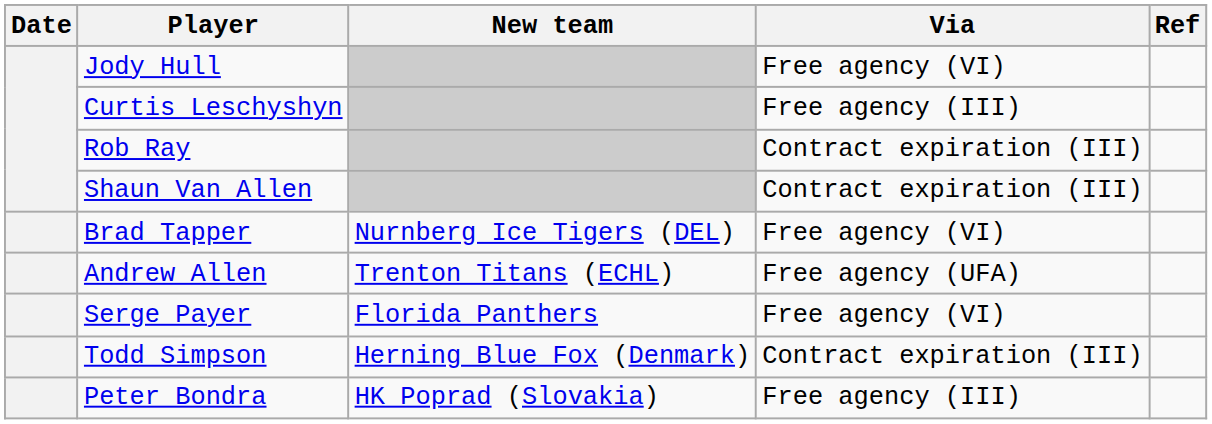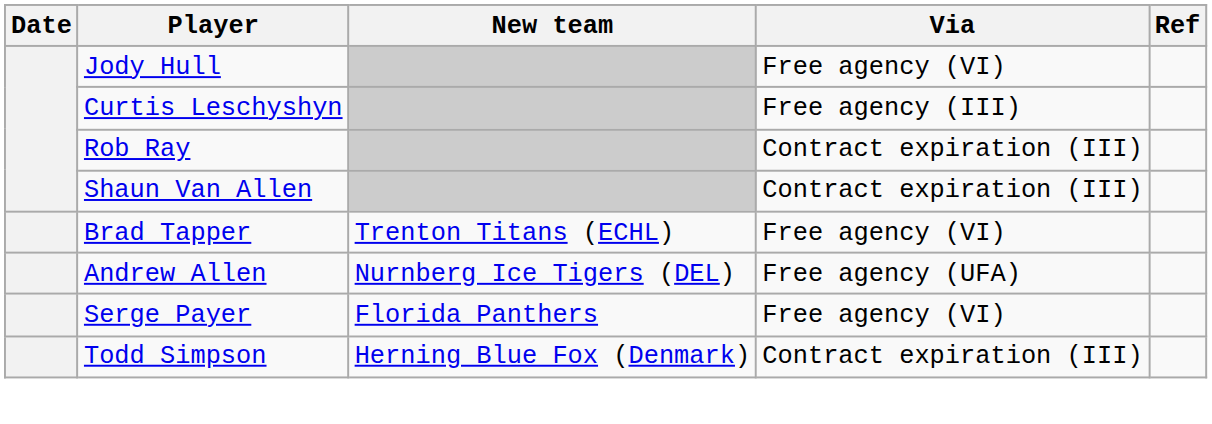(545, 232) Nurnberg Ice Tigers (DEL) -> (514, 232) Trenton Titans (ECHL)
(514, 274) Trenton Titans (ECHL) -> (545, 274) Nurnberg Ice Tigers (DEL)
- row: (175, 397)
